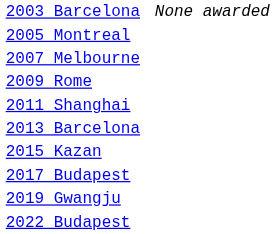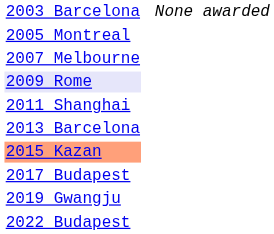(49, 82) no background -> (49, 82) lavender background
(54, 152) no background -> (54, 152) lightsalmon background
